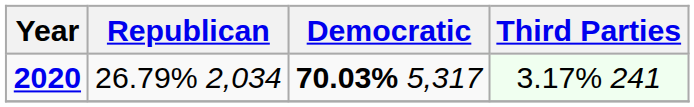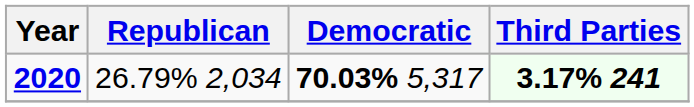(589, 78) normal -> (589, 78) bold
